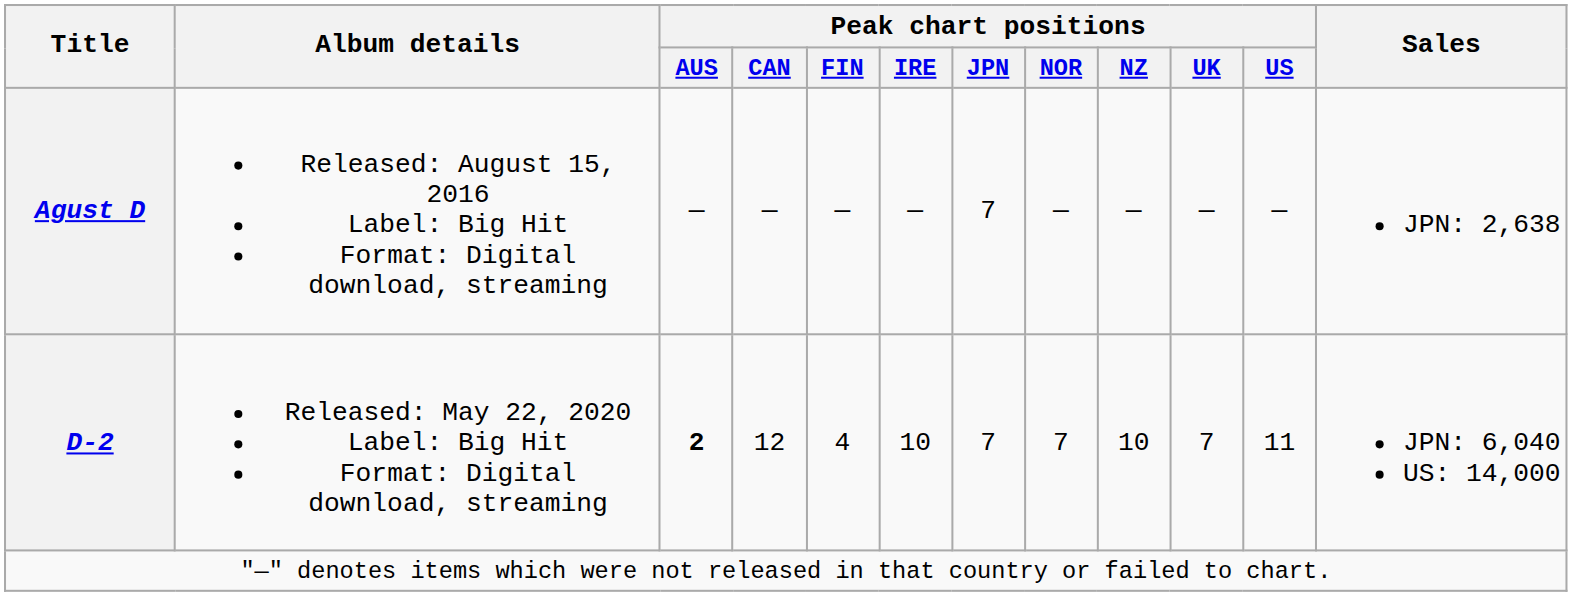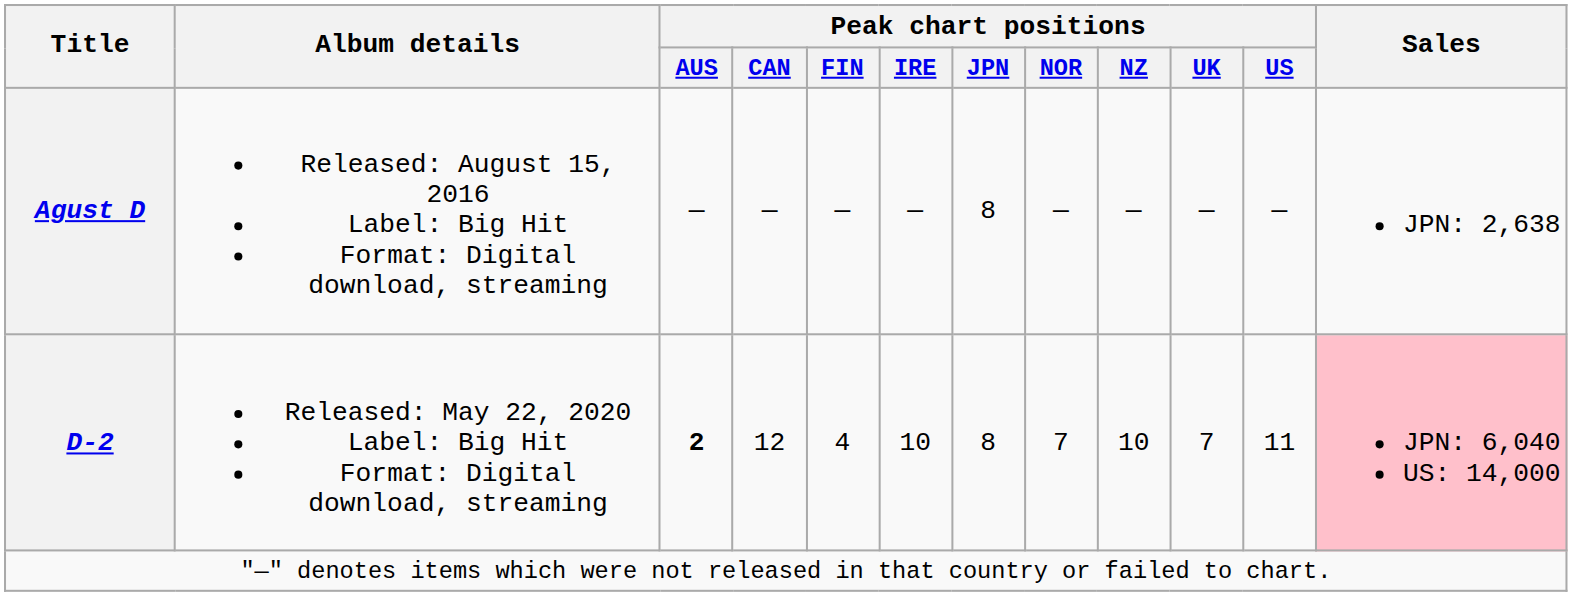(988, 211) 7 -> (988, 211) 8
(988, 443) 7 -> (988, 443) 8
(1441, 458) no background -> (1441, 458) pink background
